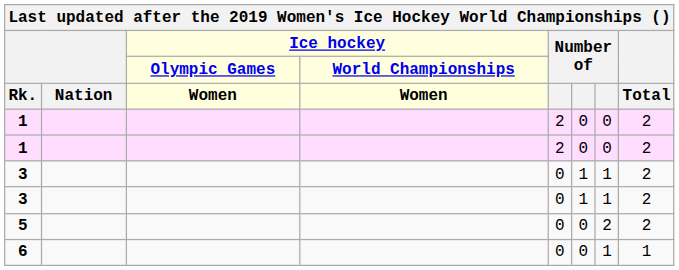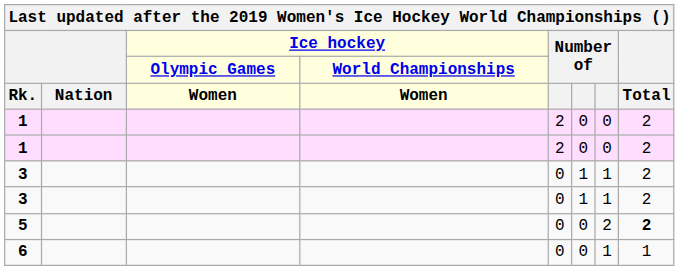(647, 226) normal -> (647, 226) bold
